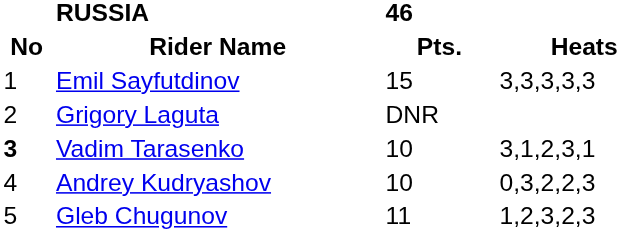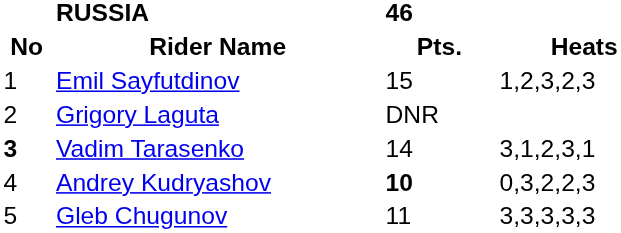(547, 80) 3,3,3,3,3 -> (547, 80) 1,2,3,2,3
(399, 148) 10 -> (399, 148) 14
(399, 182) normal -> (399, 182) bold
(547, 216) 1,2,3,2,3 -> (547, 216) 3,3,3,3,3
